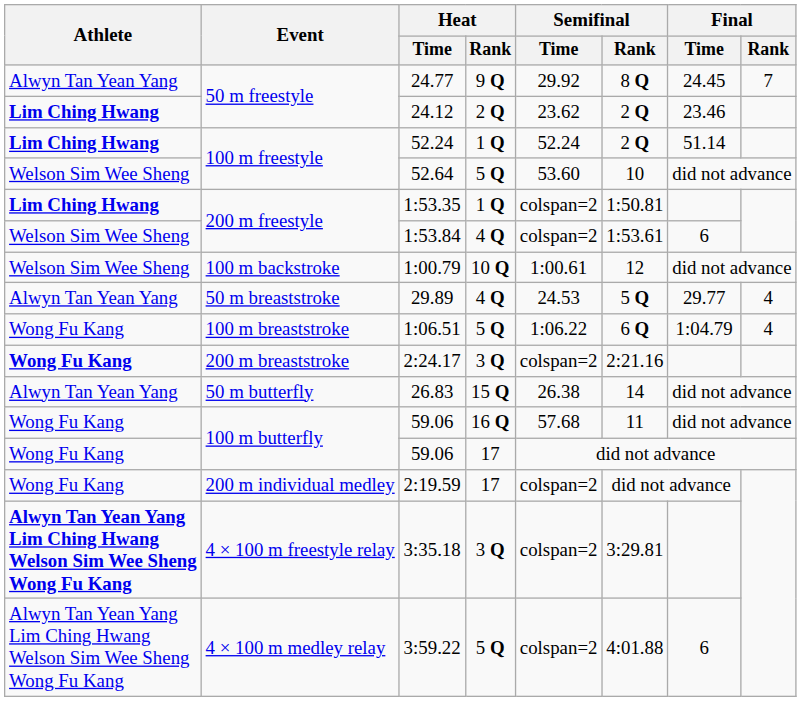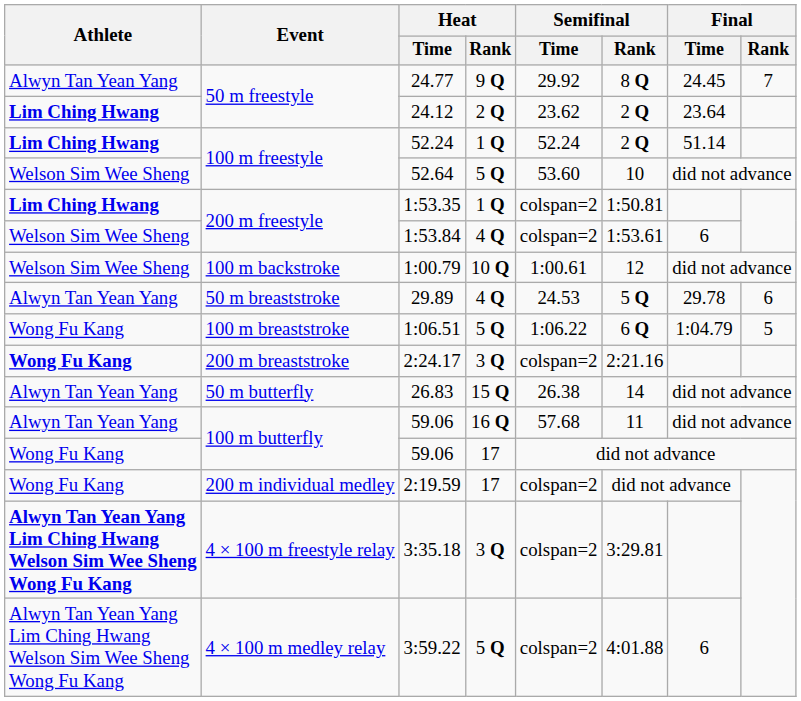(704, 112) 23.46 -> (704, 112) 23.64
(704, 298) 29.77 -> (704, 298) 29.78
(768, 298) 4 -> (768, 298) 6
(768, 329) 4 -> (768, 329) 5
(66, 423) Wong Fu Kang -> (93, 423) Alwyn Tan Yean Yang
